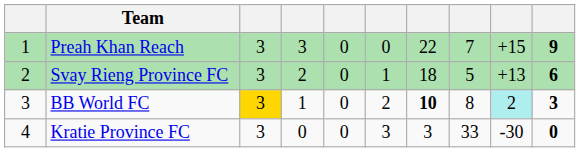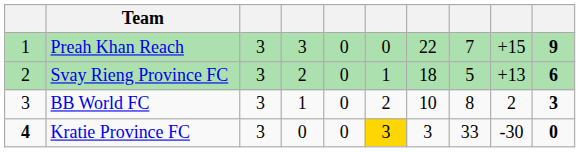(260, 103) gold background -> (260, 103) no background
(428, 103) bold -> (428, 103) normal
(512, 103) paleturquoise background -> (512, 103) no background
(25, 132) normal -> (25, 132) bold
(386, 132) no background -> (386, 132) gold background
